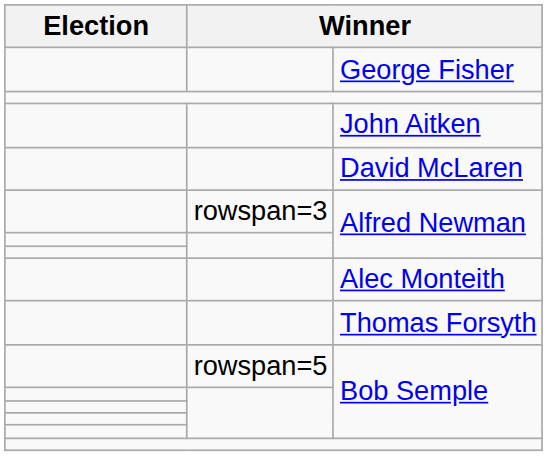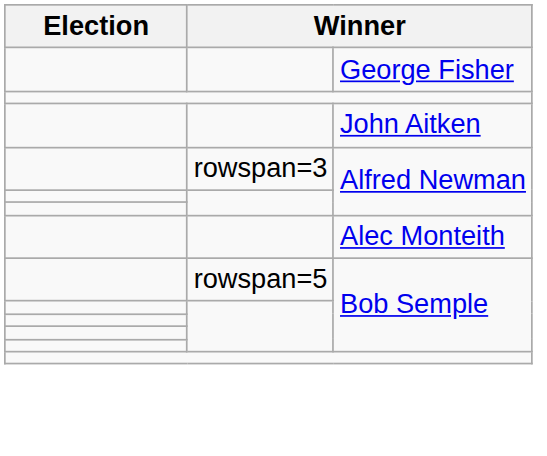- row: (261, 168)
- row: (261, 323)
